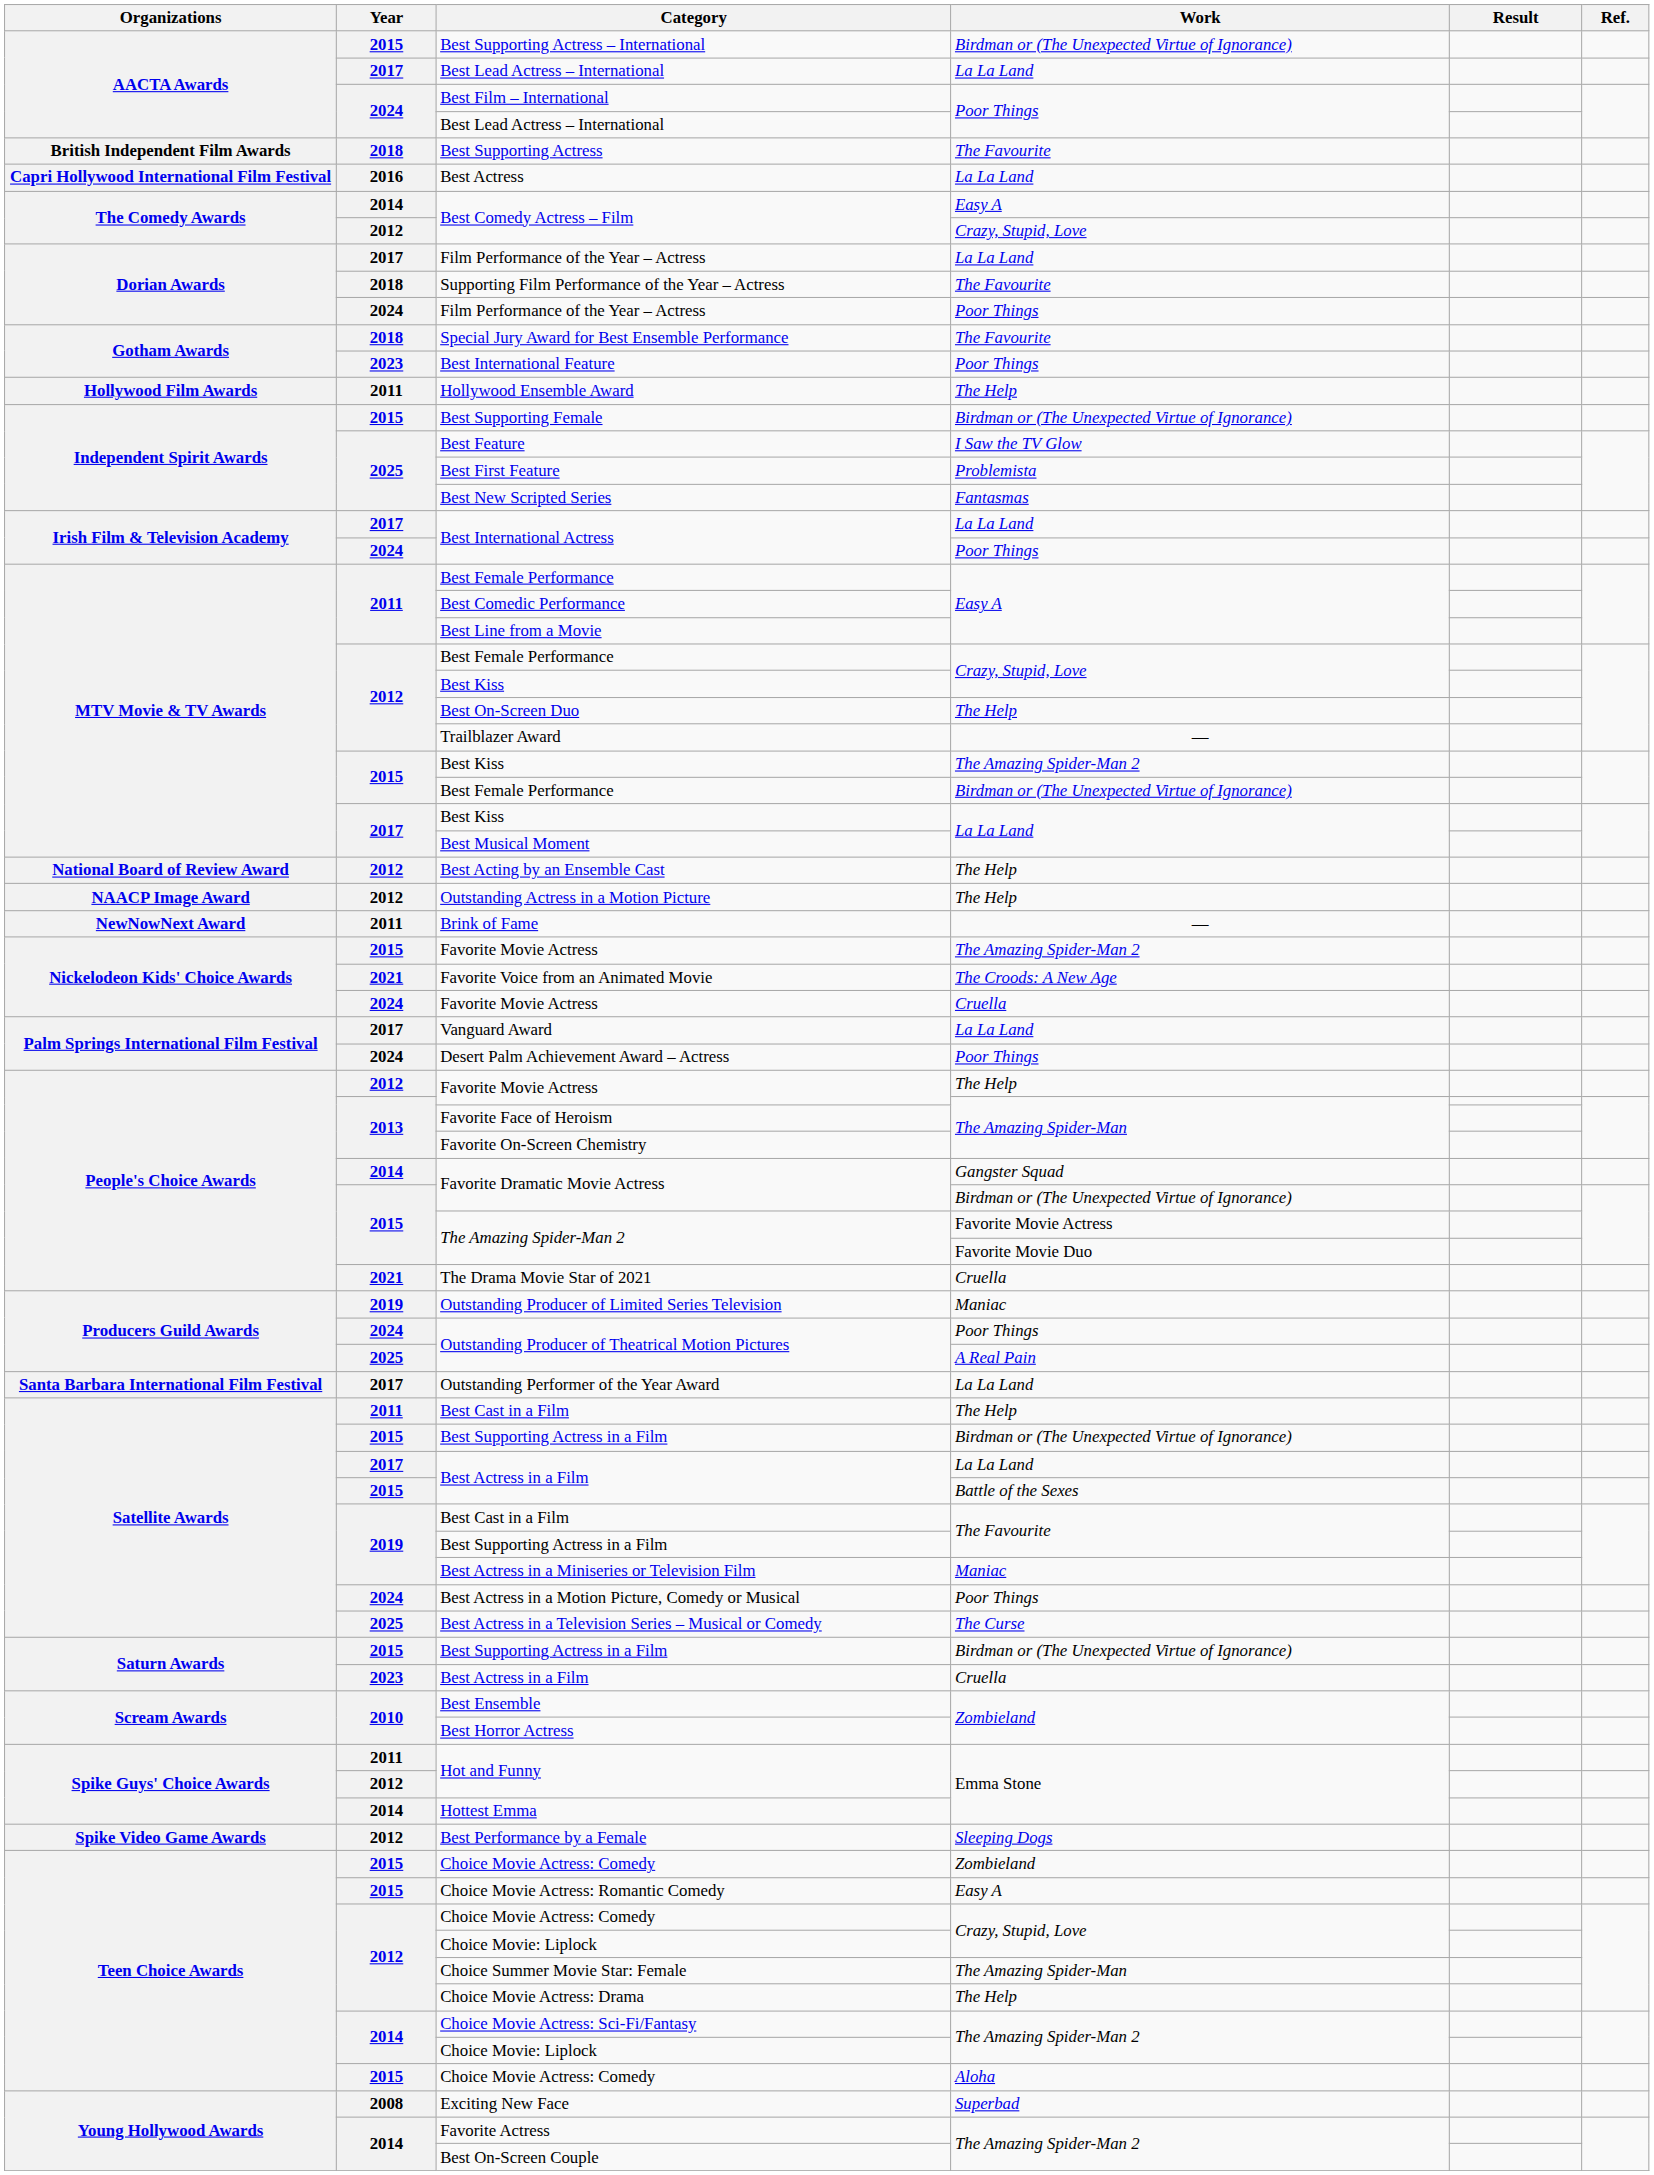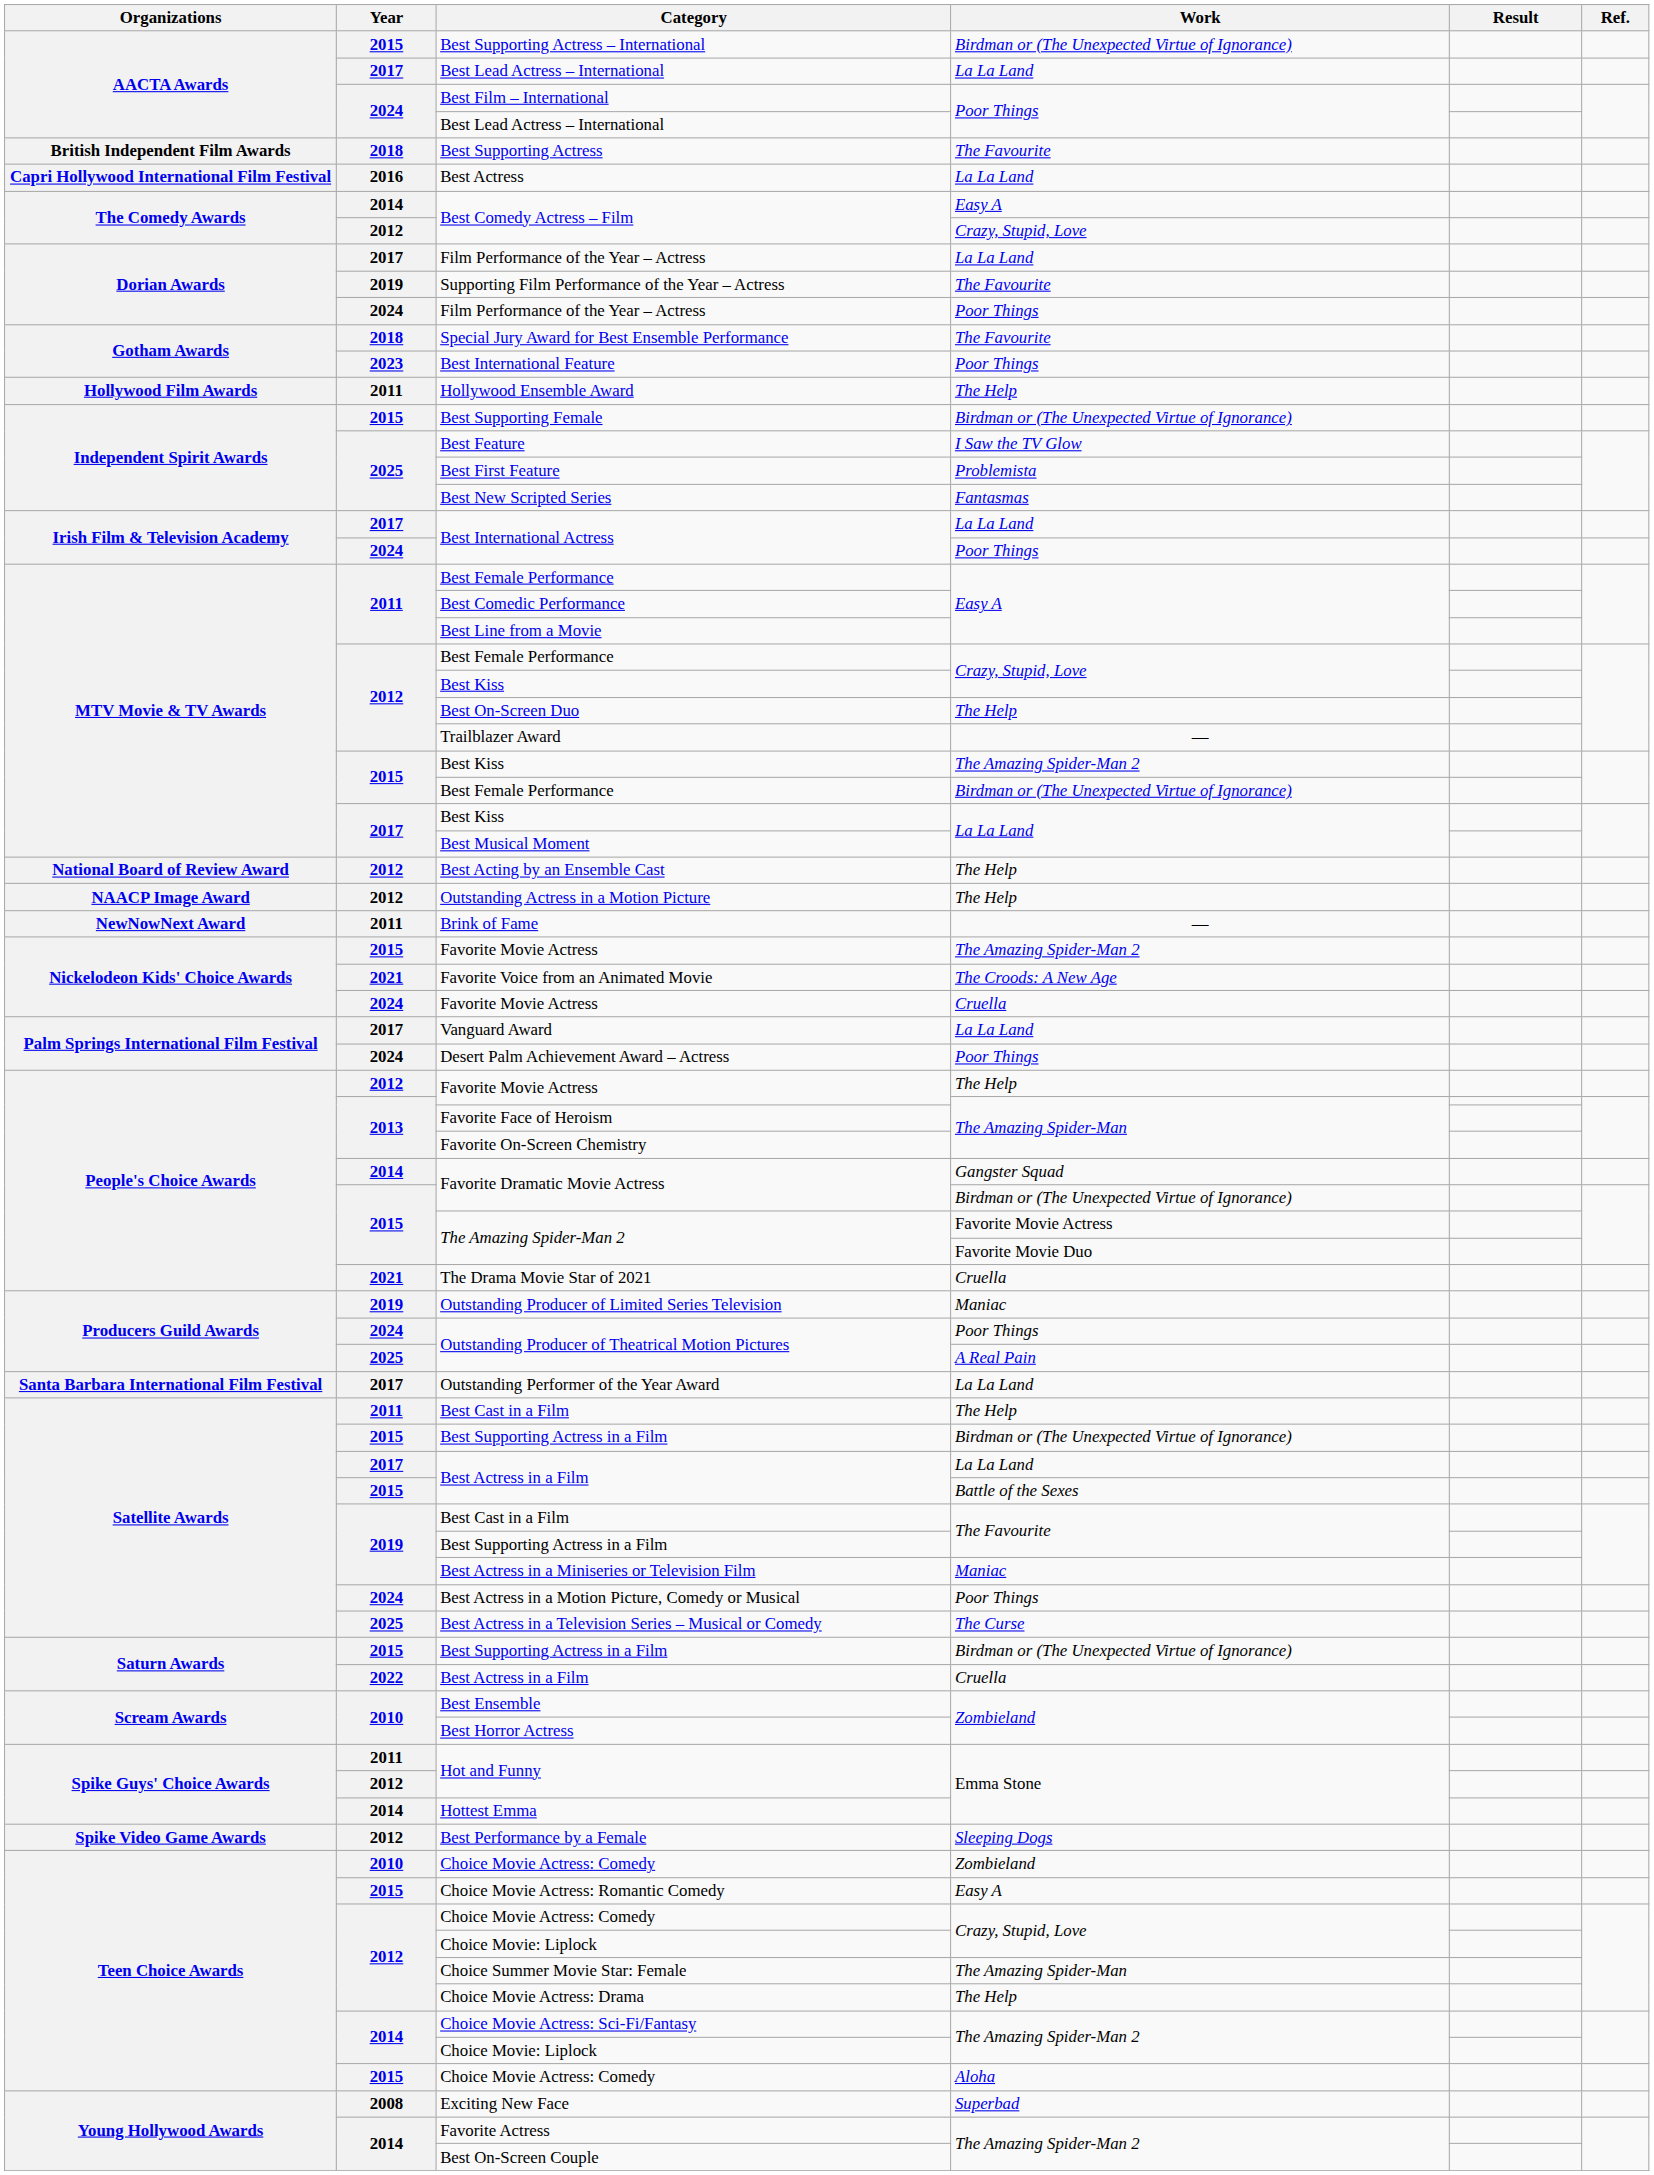(386, 284) 2018 -> (386, 284) 2019
(386, 1677) 2023 -> (386, 1677) 2022
(386, 1863) 2015 -> (386, 1863) 2010
